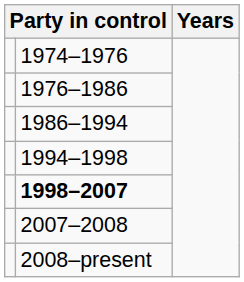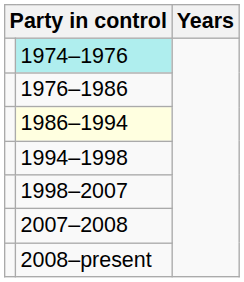(74, 55) no background -> (74, 55) paleturquoise background
(74, 123) no background -> (74, 123) lightyellow background
(74, 191) bold -> (74, 191) normal
